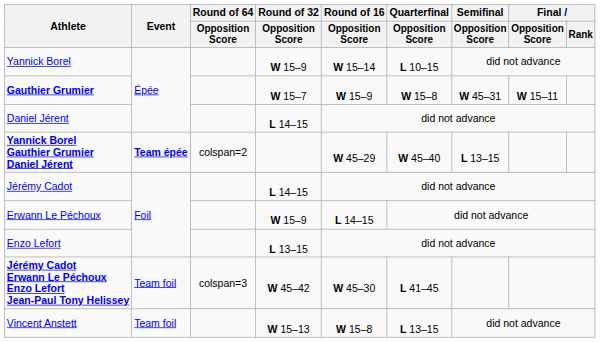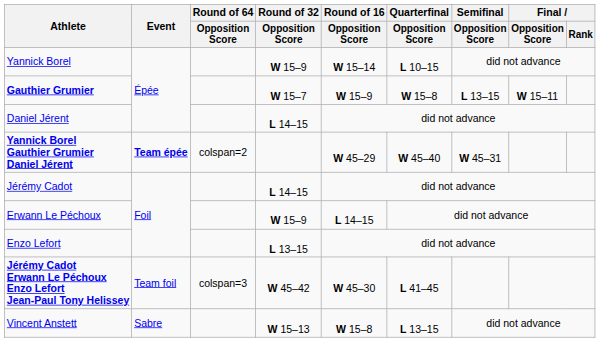(480, 96) W 45–31 -> (480, 96) L 13–15
(480, 159) L 13–15 -> (480, 159) W 45–31
(155, 323) Team foil -> (148, 323) Sabre
